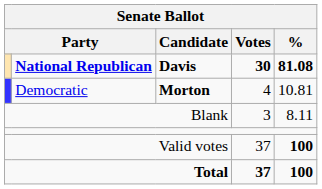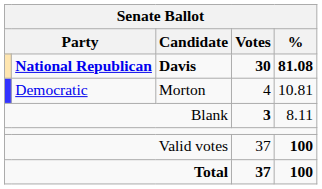(184, 90) bold -> (182, 90) normal
(267, 115) normal -> (267, 115) bold
